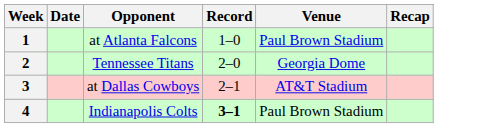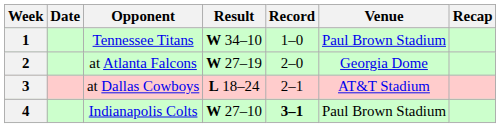+ column: (234, 16)
(143, 39) at Atlanta Falcons -> (143, 39) Tennessee Titans
(143, 63) Tennessee Titans -> (143, 63) at Atlanta Falcons
